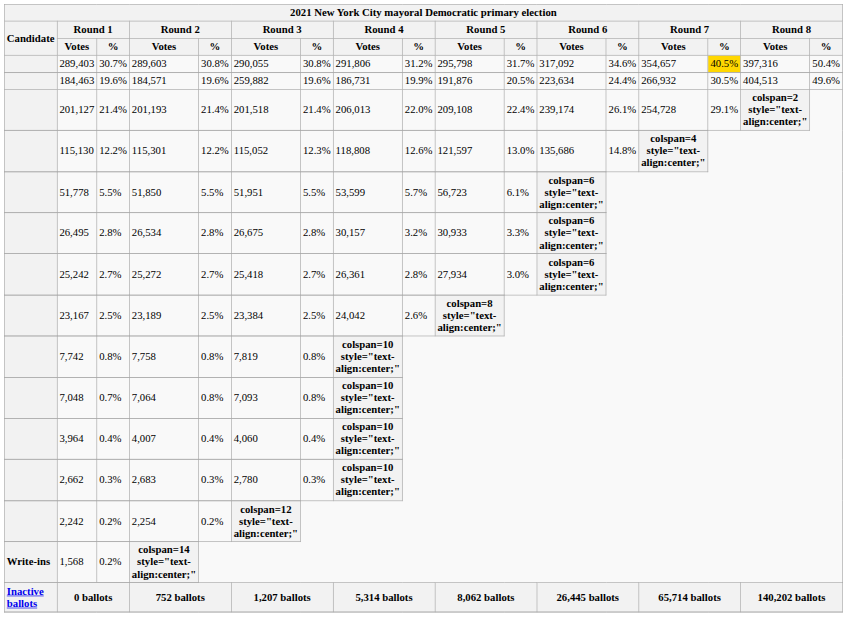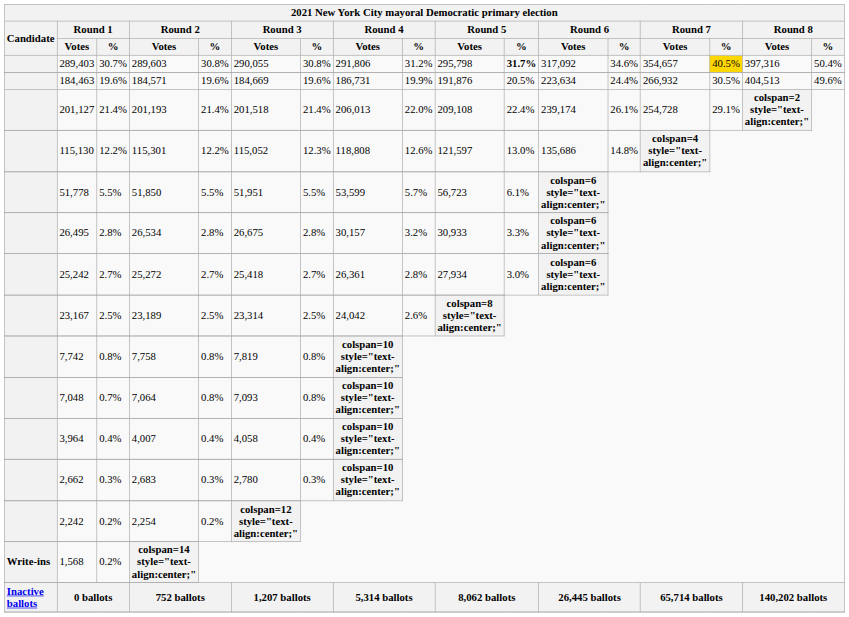(521, 64) normal -> (521, 64) bold
(251, 81) 259,882 -> (251, 81) 184,669
(248, 315) 23,384 -> (248, 315) 23,314
(246, 439) 4,060 -> (246, 439) 4,058
